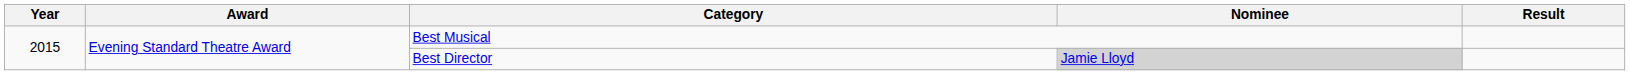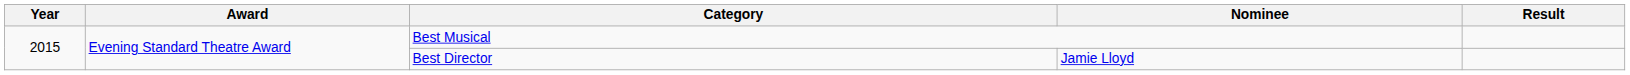(1097, 59) lightgrey background -> (1097, 59) no background
